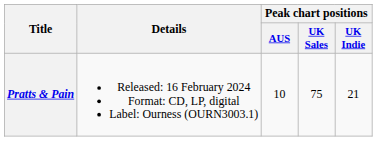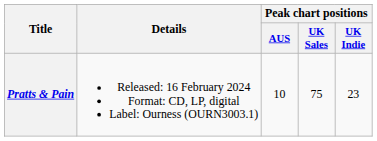(353, 94) 21 -> (353, 94) 23
